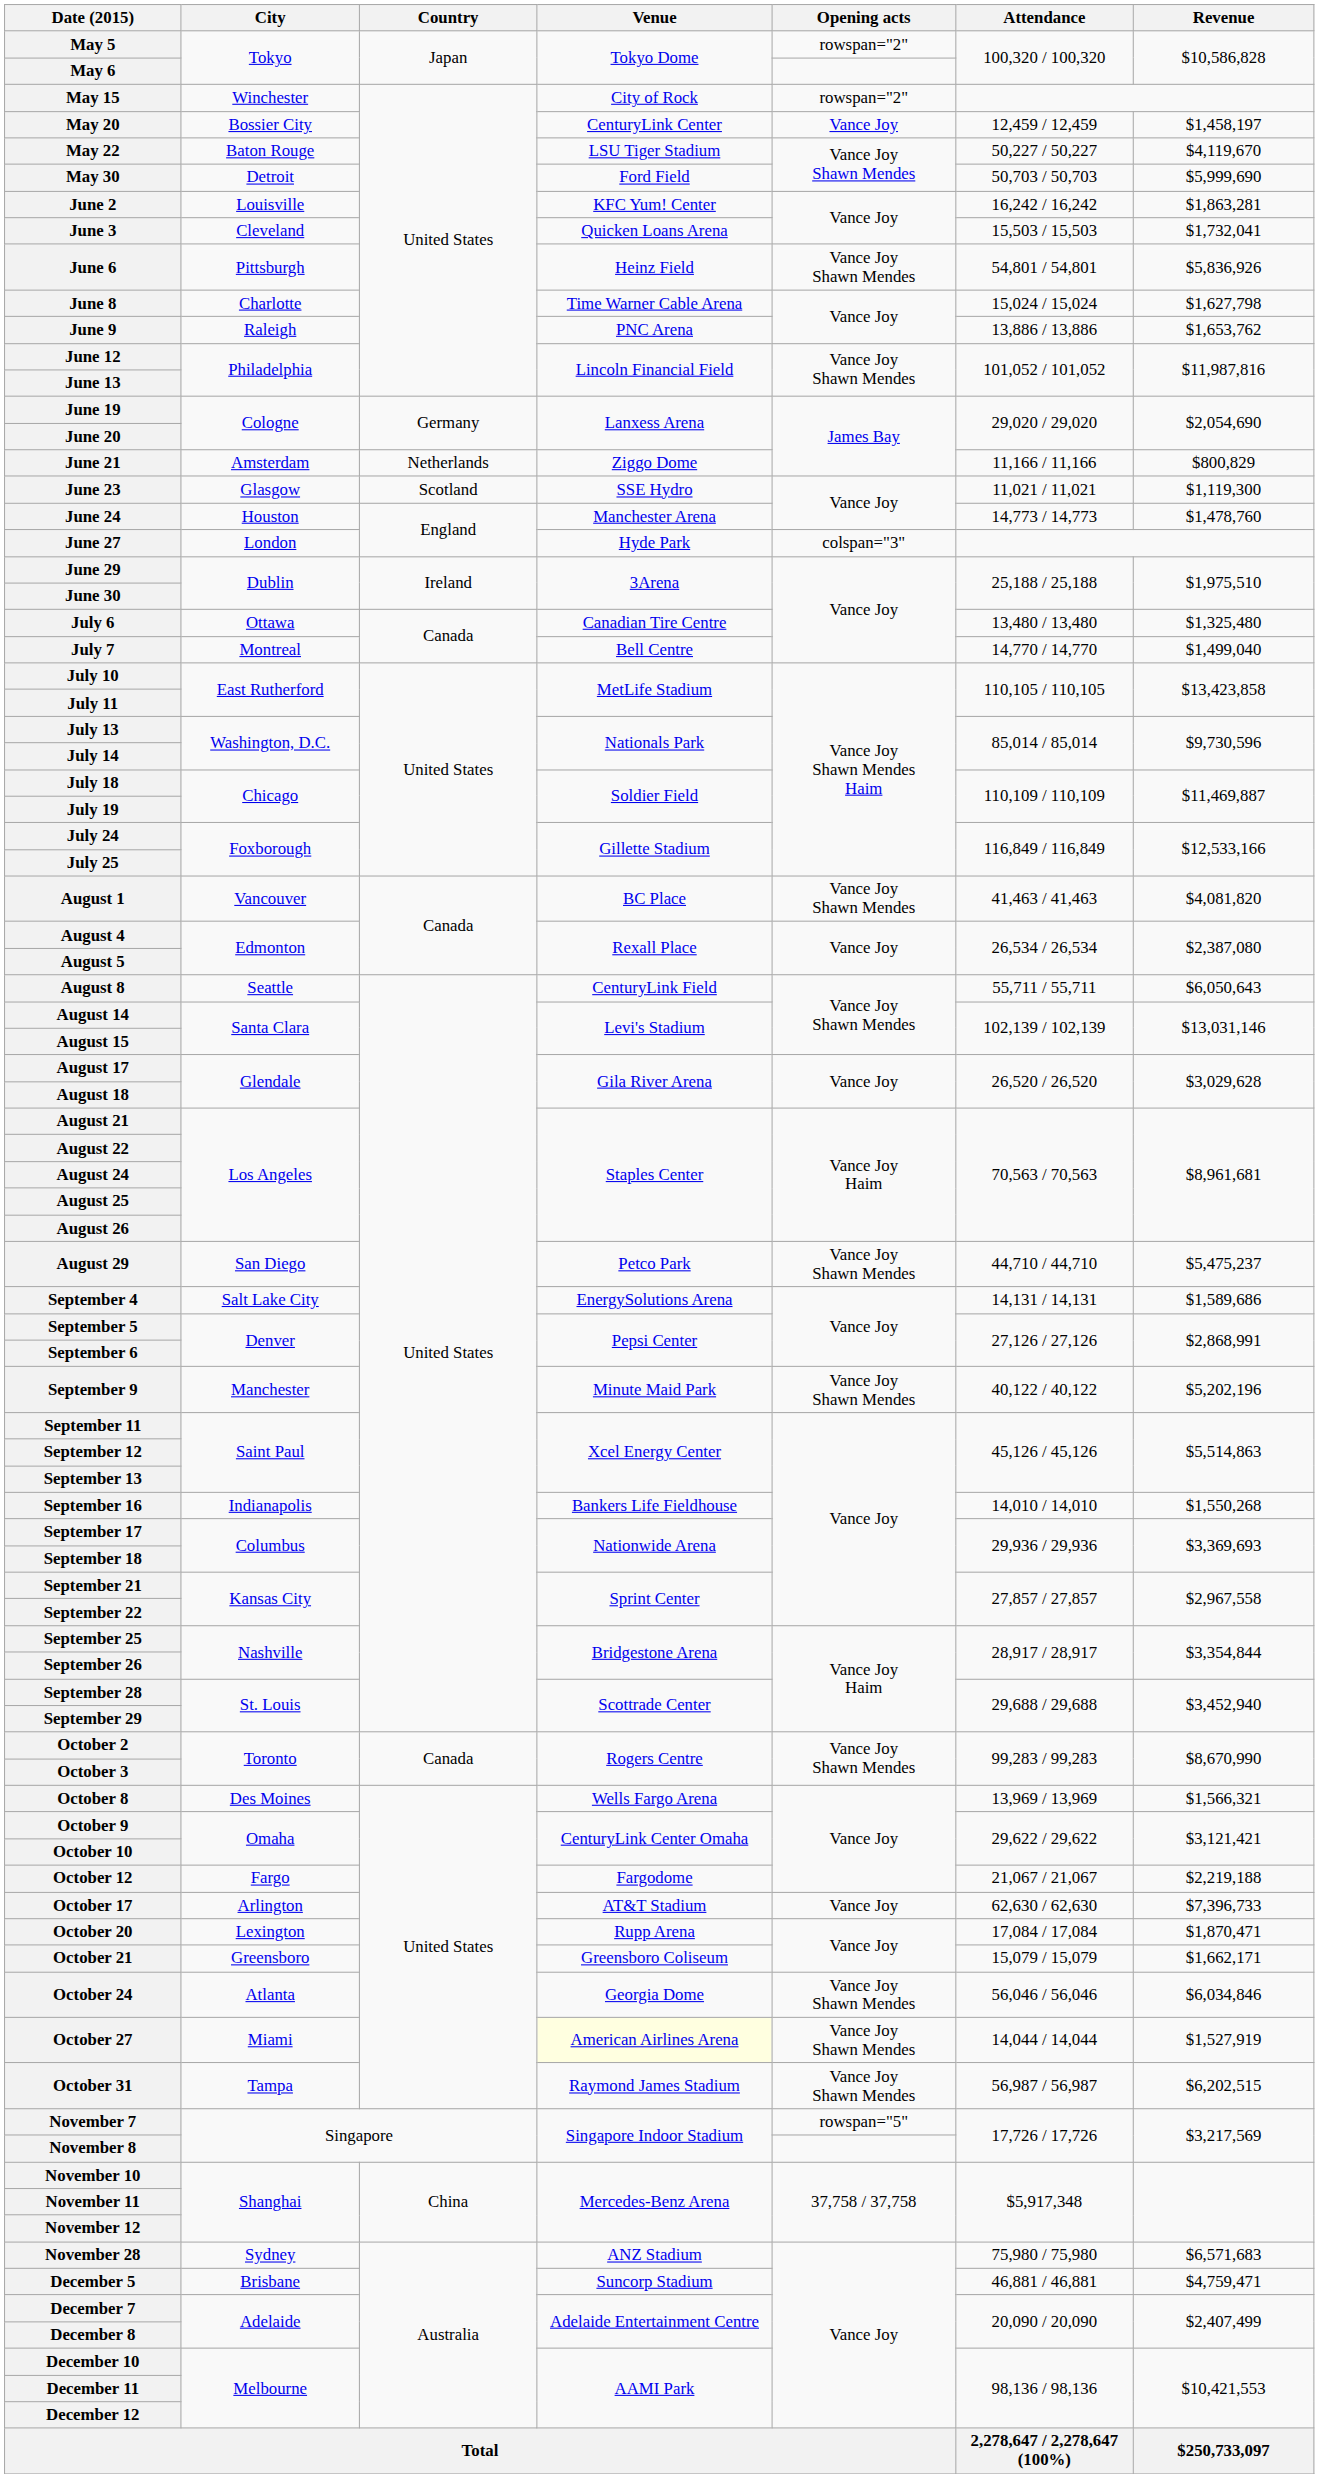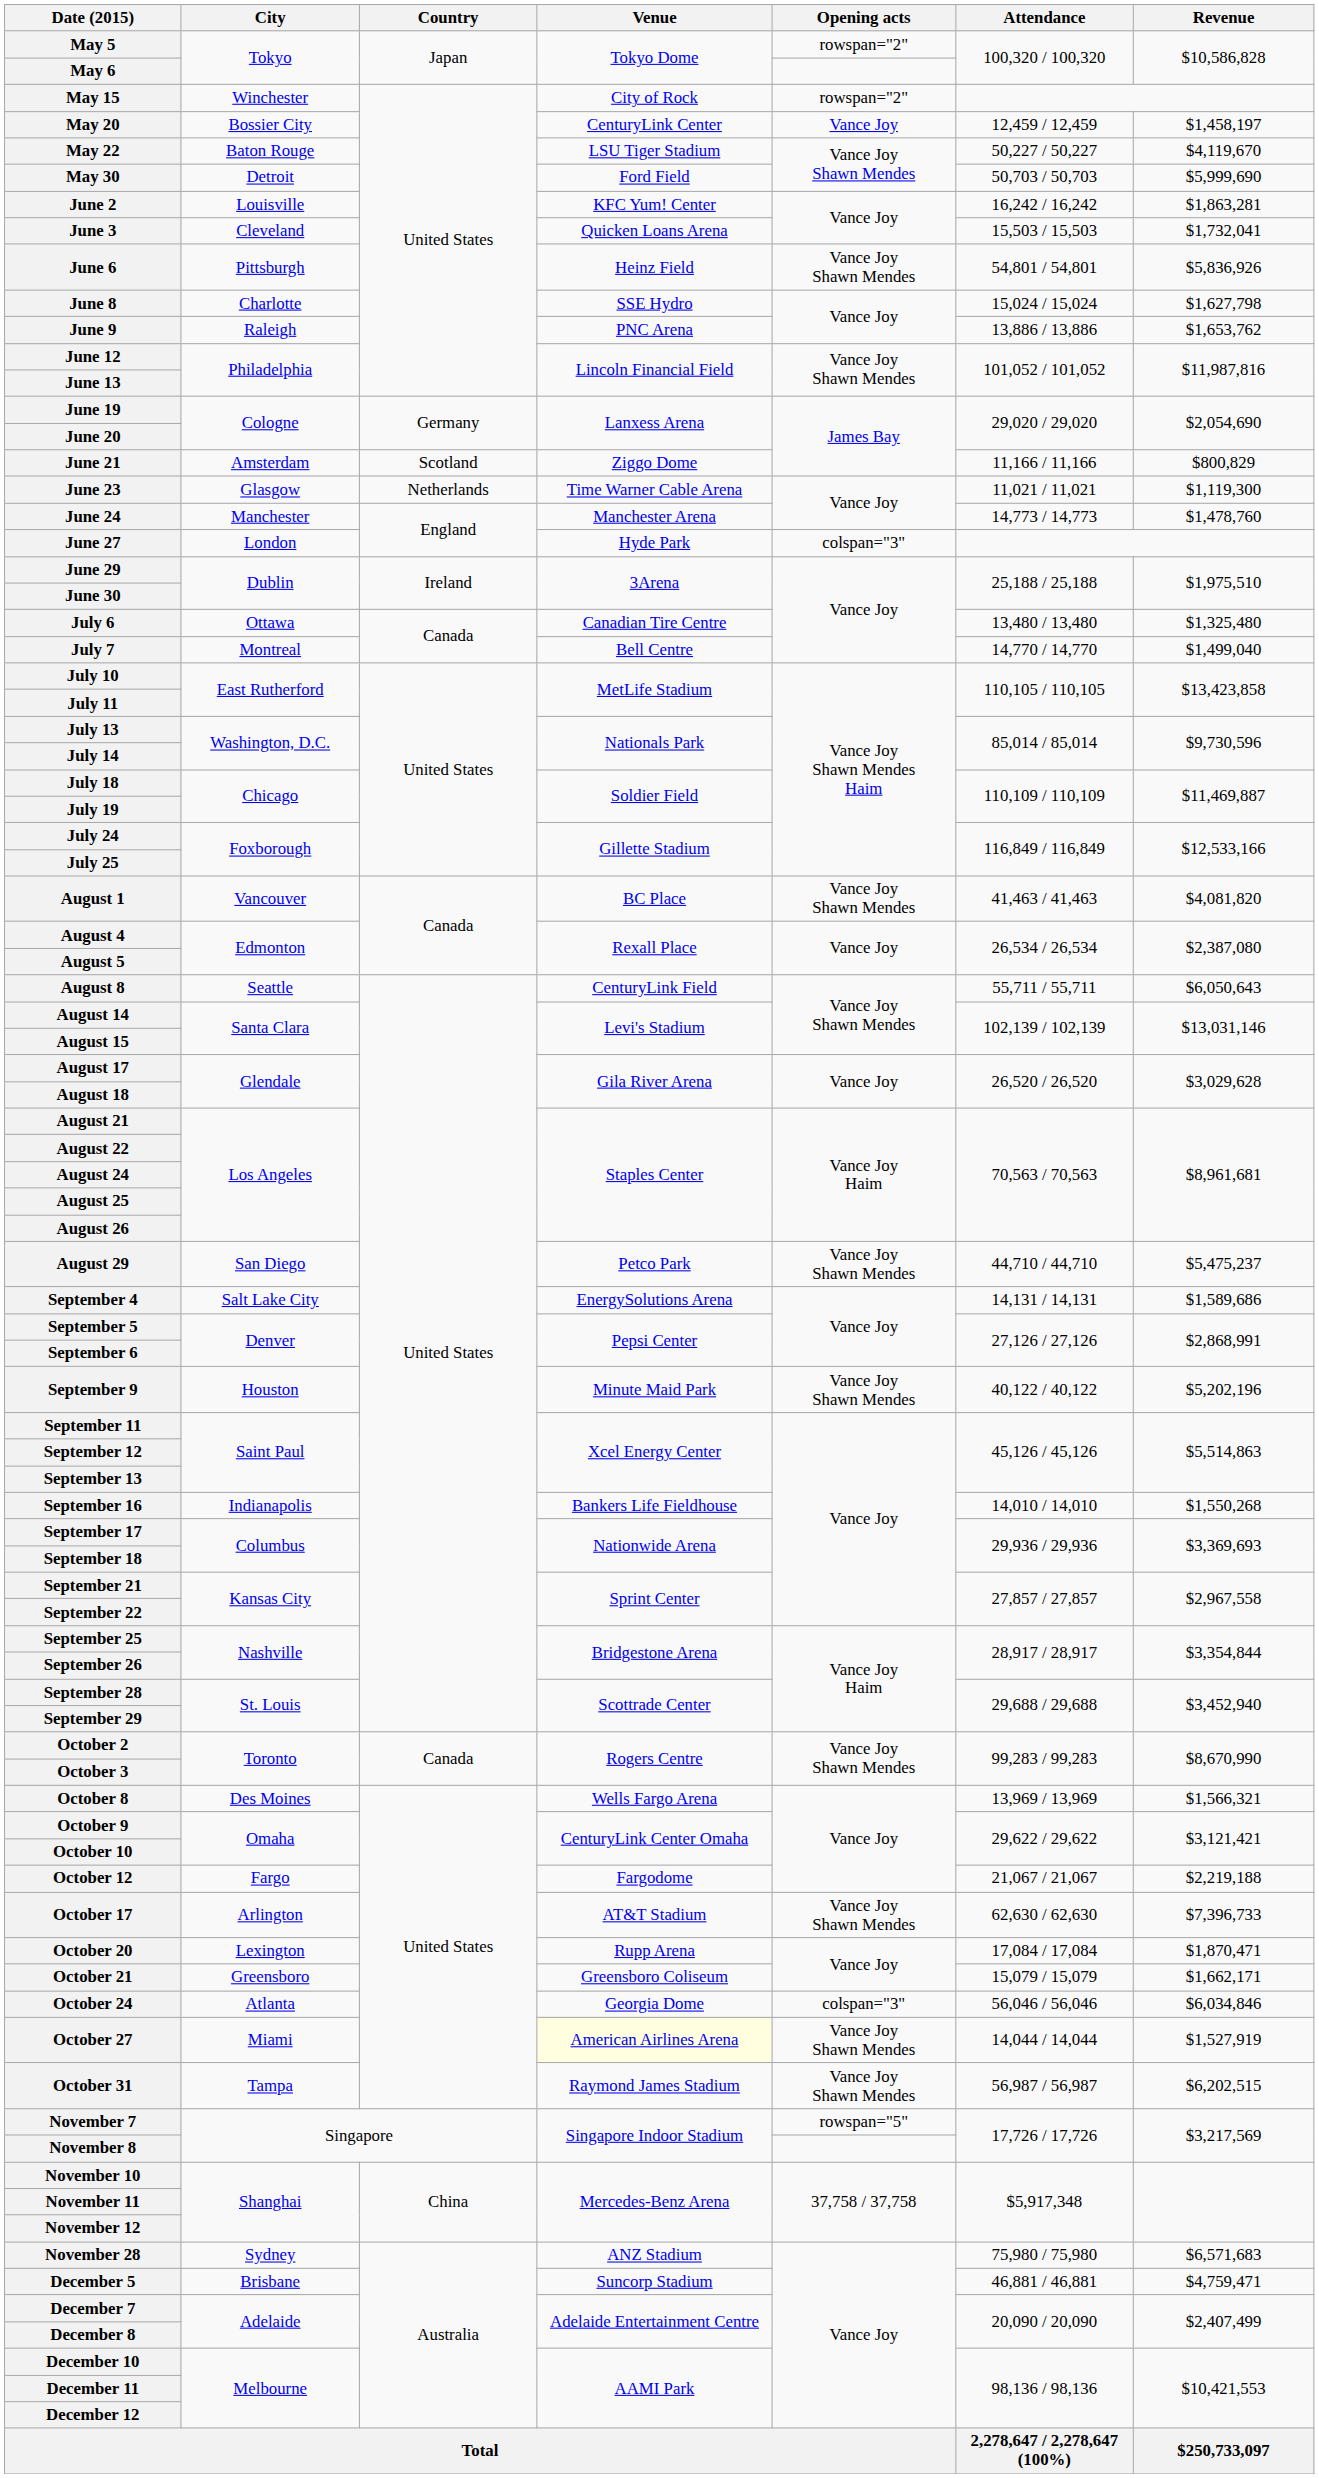(655, 303) Time Warner Cable Arena -> (654, 303) SSE Hydro
(448, 463) Netherlands -> (448, 463) Scotland
(448, 489) Scotland -> (448, 489) Netherlands
(654, 489) SSE Hydro -> (655, 489) Time Warner Cable Arena
(270, 516) Houston -> (270, 516) Manchester
(270, 1389) Manchester -> (270, 1389) Houston
(864, 1905) Vance Joy -> (864, 1914) Vance Joy Shawn Mendes
(864, 1994) Vance Joy Shawn Mendes -> (864, 2004) colspan="3"
